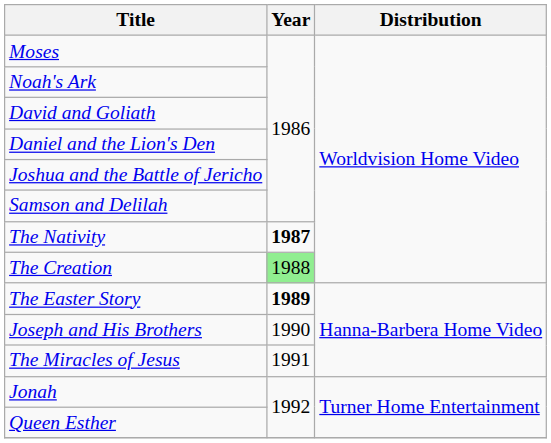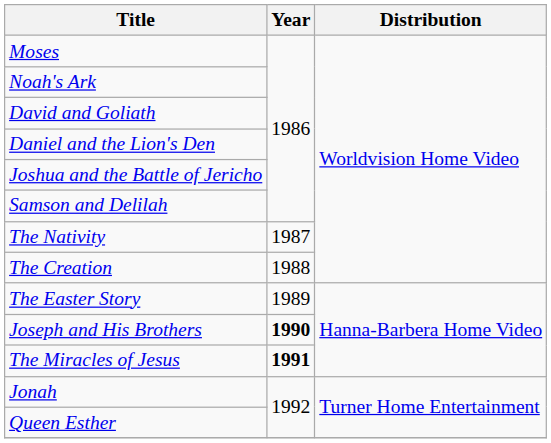(291, 236) bold -> (291, 236) normal
(291, 267) lightgreen background -> (291, 267) no background
(291, 298) bold -> (291, 298) normal
(291, 329) normal -> (291, 329) bold
(291, 360) normal -> (291, 360) bold
